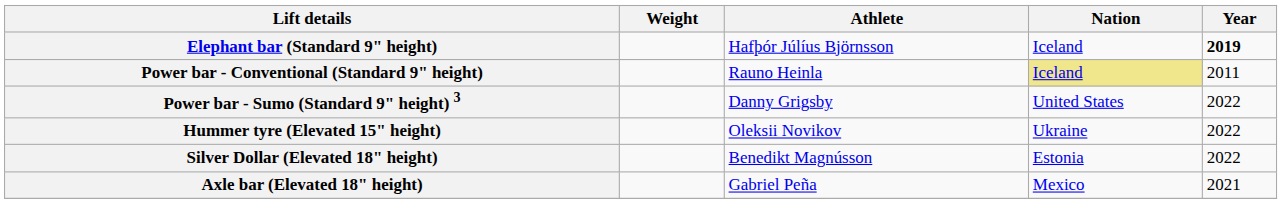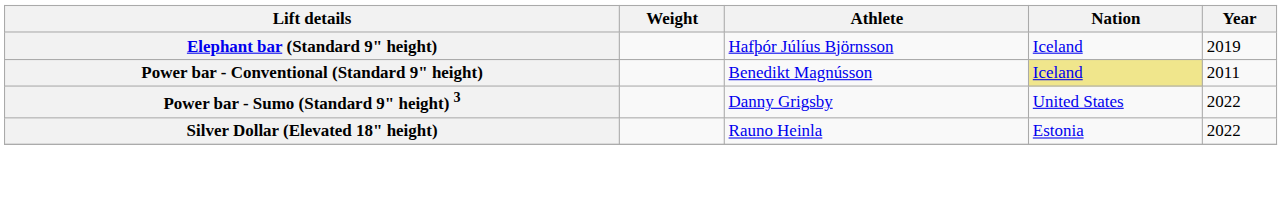(1224, 45) bold -> (1224, 45) normal
(775, 72) Rauno Heinla -> (800, 72) Benedikt Magnússon
- row: (312, 131)
(800, 157) Benedikt Magnússon -> (775, 131) Rauno Heinla
- row: (312, 184)
